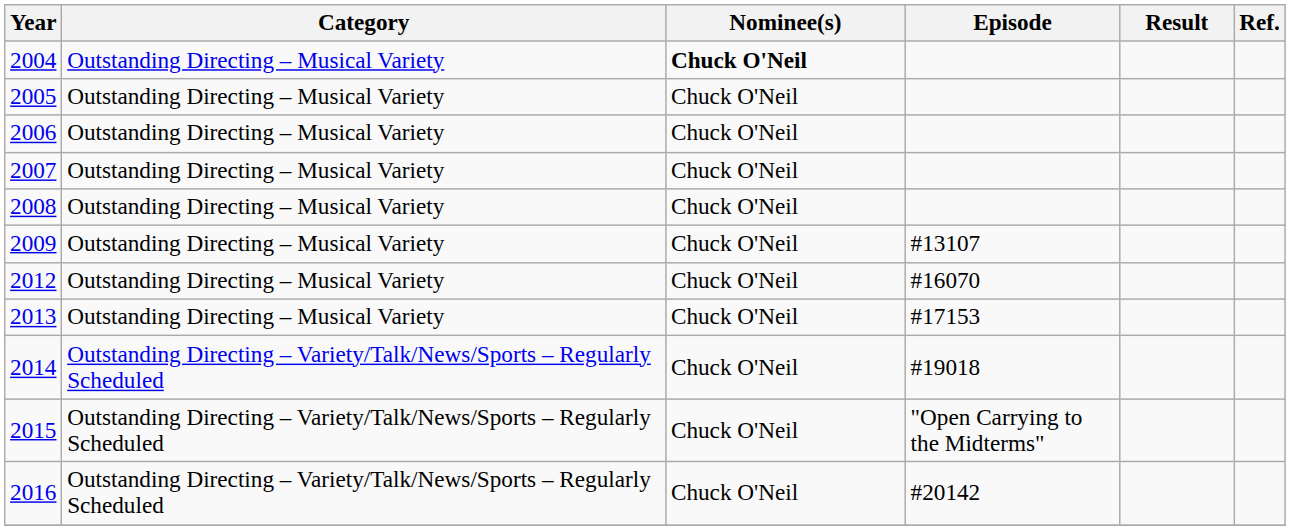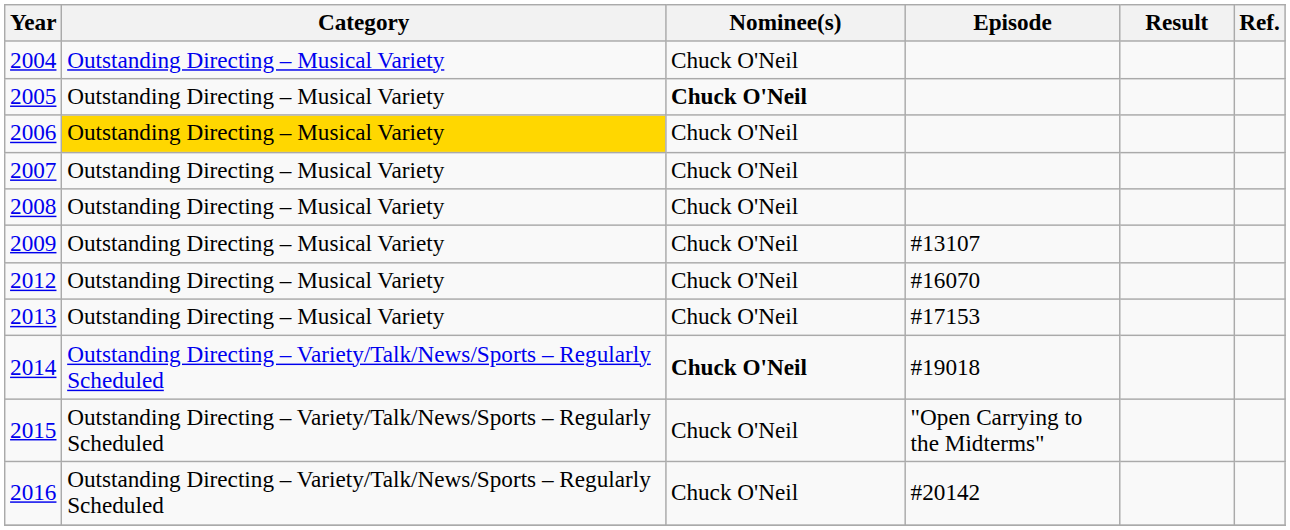(739, 59) bold -> (735, 59) normal
(735, 96) normal -> (739, 96) bold
(256, 133) no background -> (256, 133) gold background
(735, 367) normal -> (739, 367) bold
